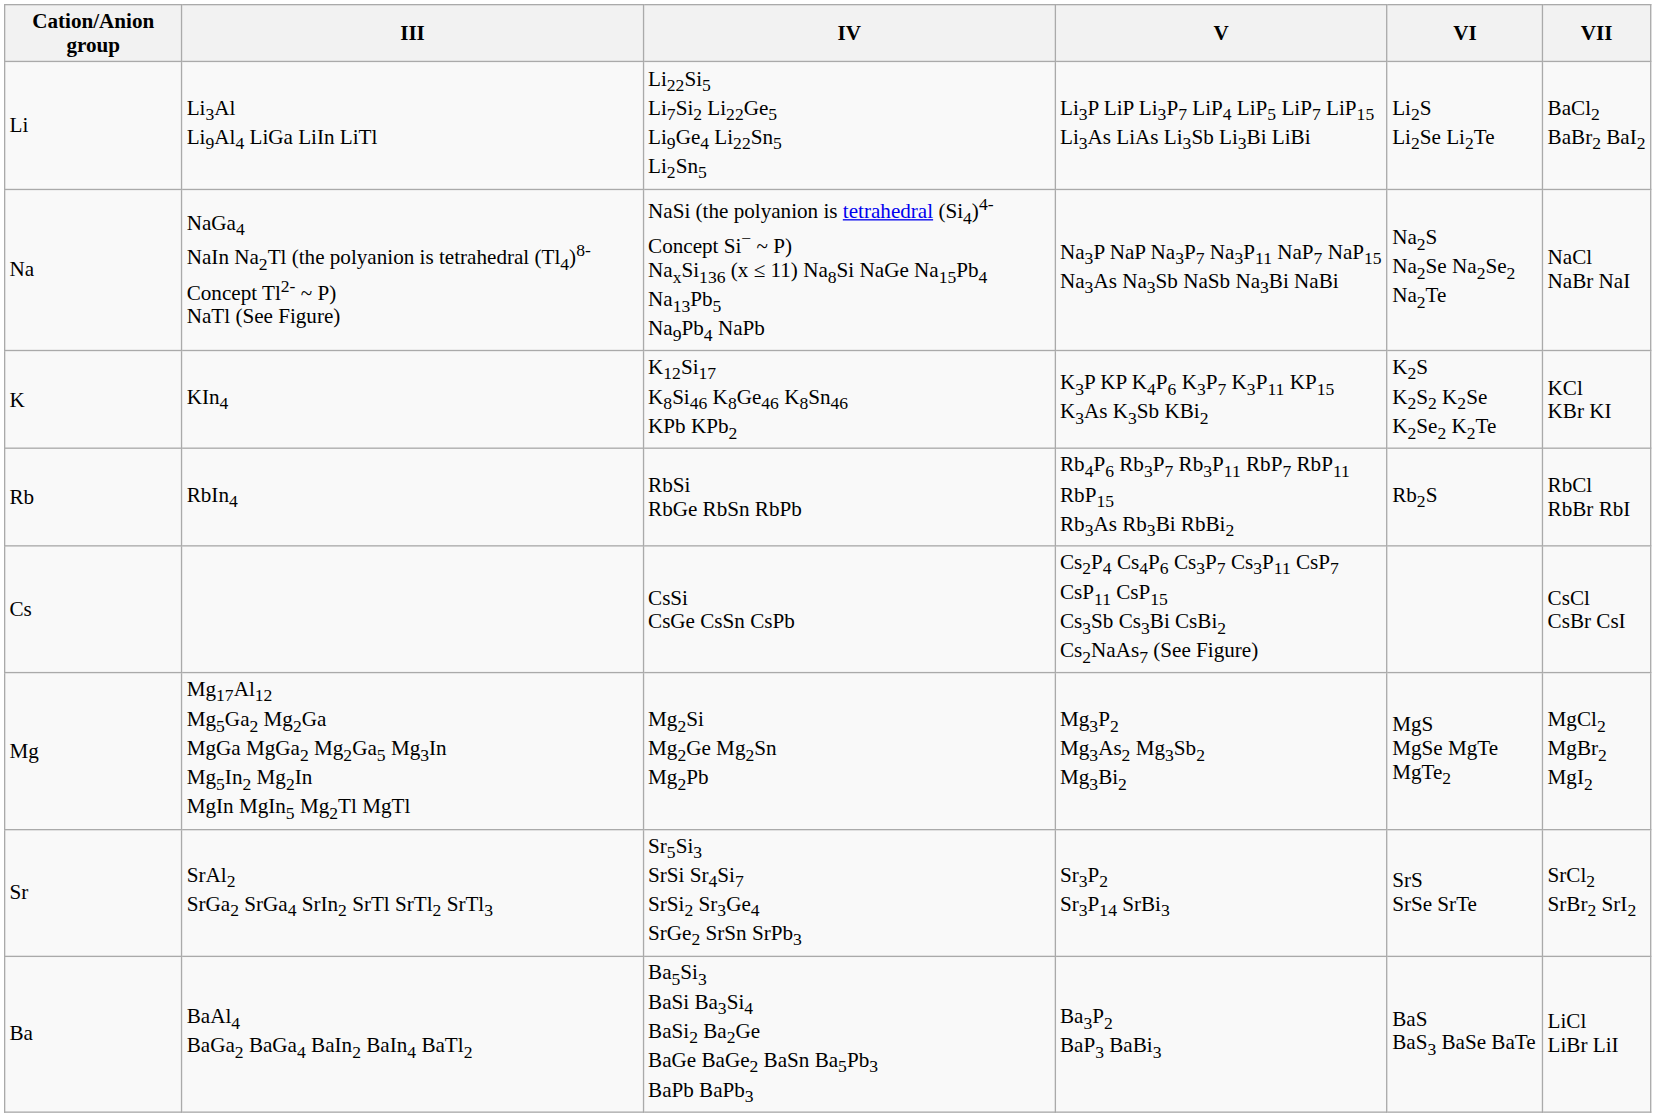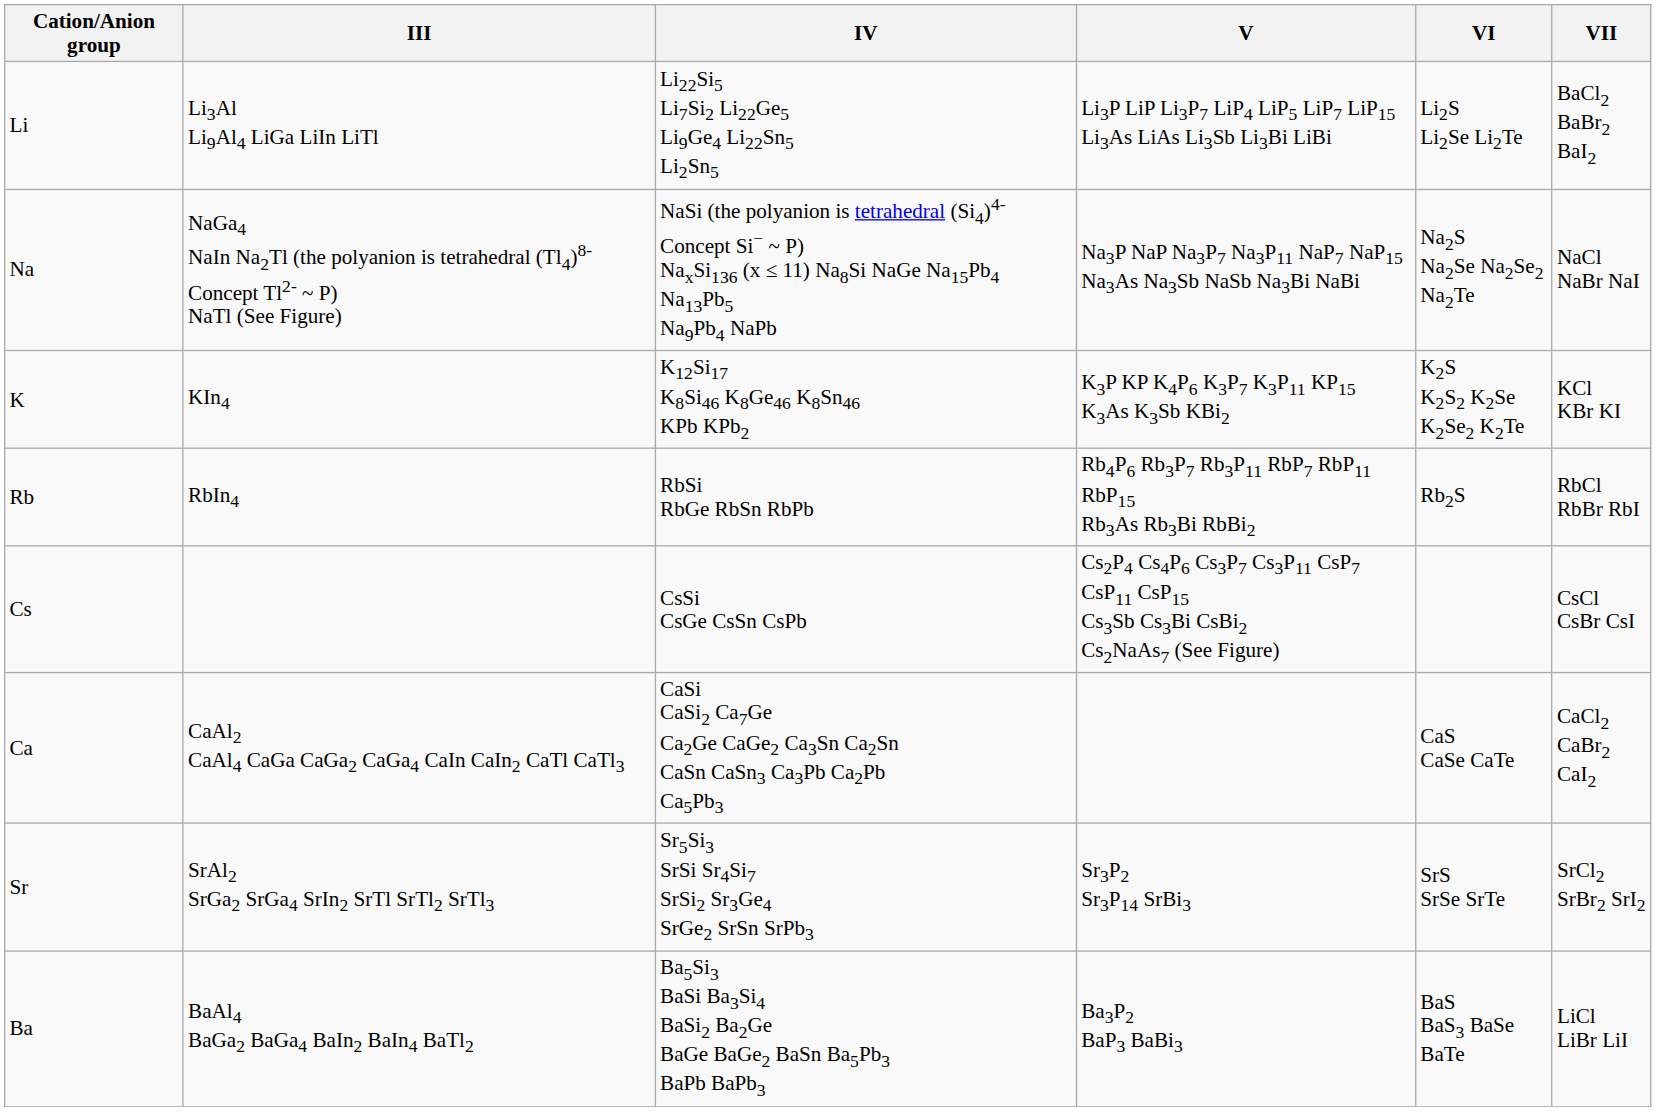- row: (24, 750)
+ row: (21, 748)
